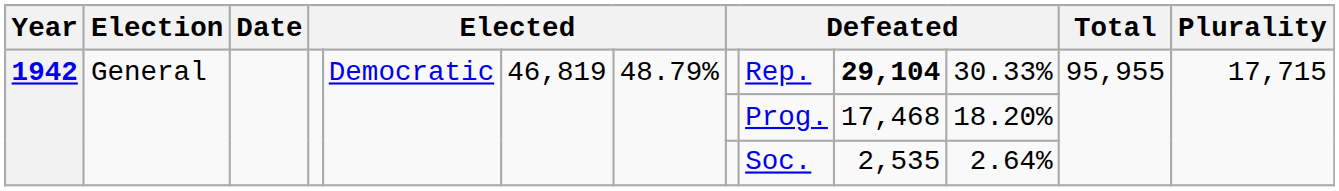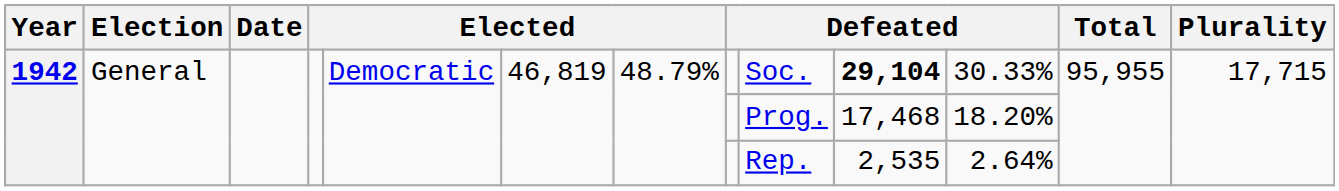(778, 72) Rep. -> (778, 72) Soc.
(778, 162) Soc. -> (778, 162) Rep.
